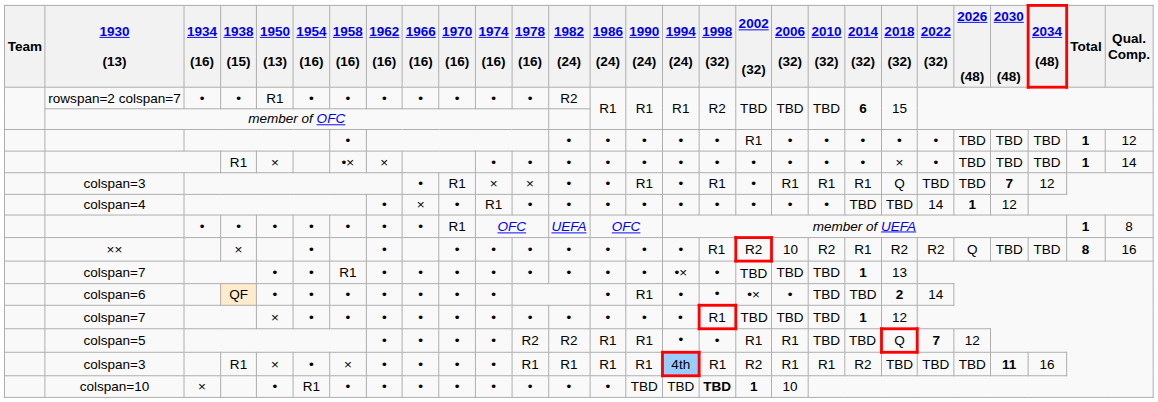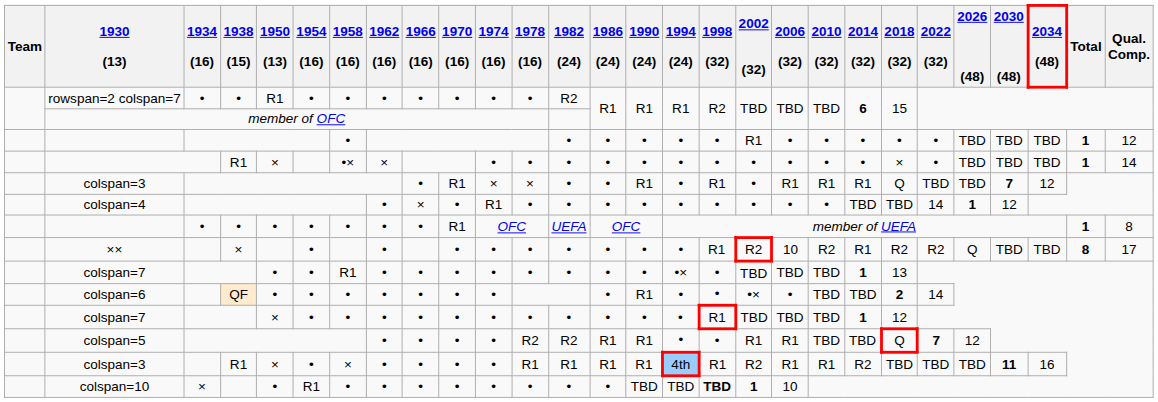(1129, 250) 16 -> (1129, 250) 17
